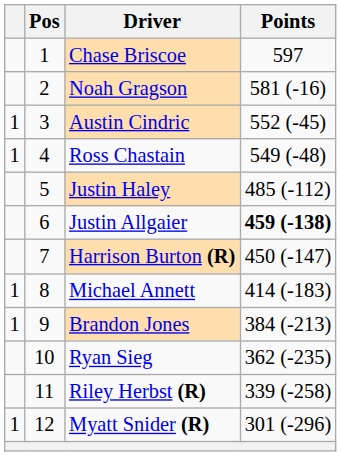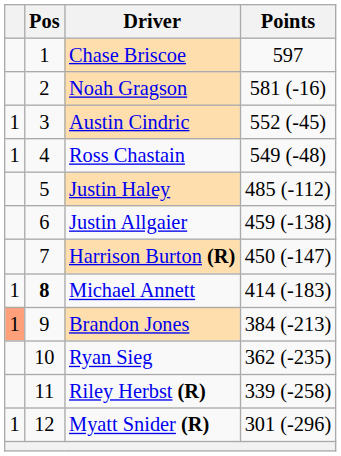(288, 222) bold -> (288, 222) normal
(44, 290) normal -> (44, 290) bold
(14, 323) no background -> (14, 323) lightsalmon background
